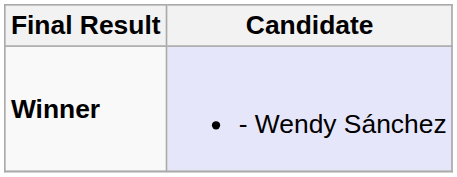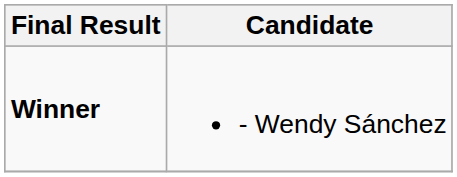(310, 124) lavender background -> (310, 124) no background
